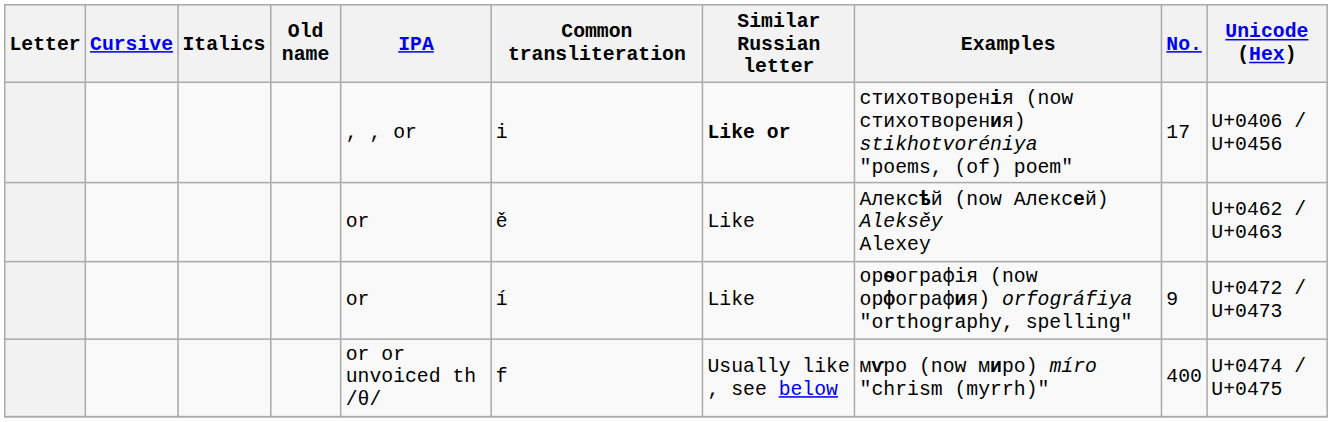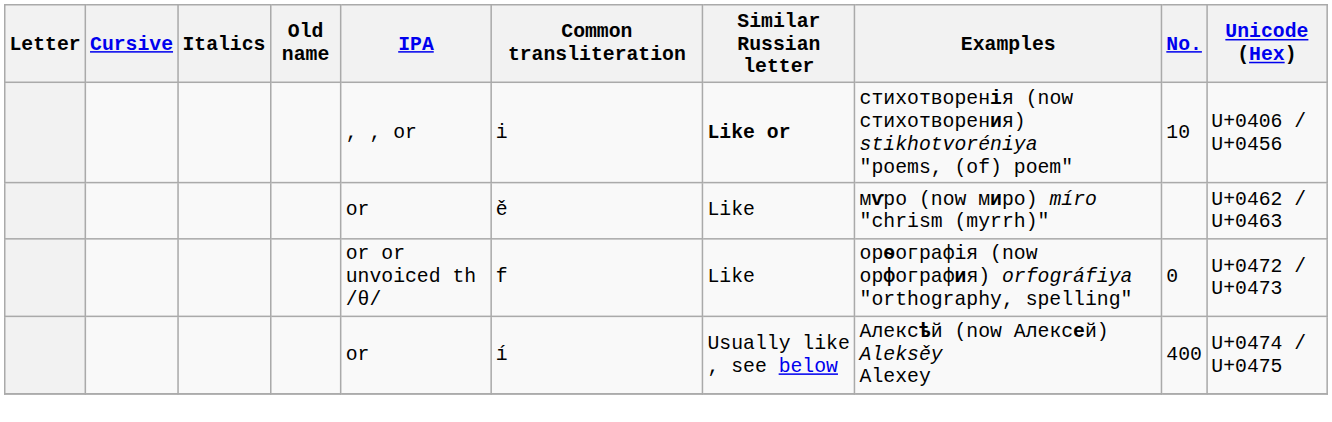(1178, 133) 17 -> (1178, 133) 10
(984, 222) Алексѣй (now Алексей) Aleksěy Alexey -> (978, 211) мѵро (now миро) míro "chrism (myrrh)"
(358, 300) or -> (411, 277) or or unvoiced th /θ/
(502, 300) í -> (502, 277) f
(1172, 300) 9 -> (1172, 277) 0
(411, 378) or or unvoiced th /θ/ -> (358, 355) or
(502, 378) f -> (502, 355) í
(978, 378) мѵро (now миро) míro "chrism (myrrh)" -> (984, 355) Алексѣй (now Алексей) Aleksěy Alexey
